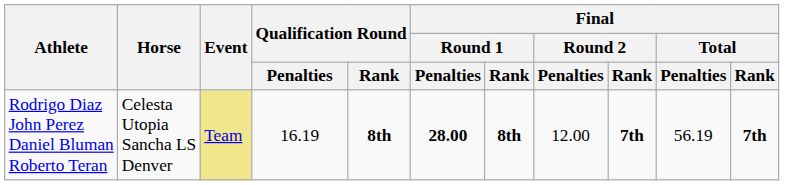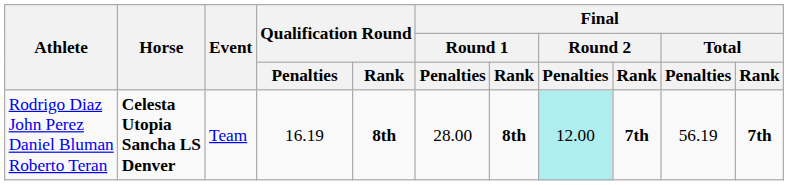(159, 135) normal -> (161, 135) bold
(223, 135) khaki background -> (228, 135) no background
(448, 135) bold -> (453, 135) normal
(571, 135) no background -> (575, 135) paleturquoise background
